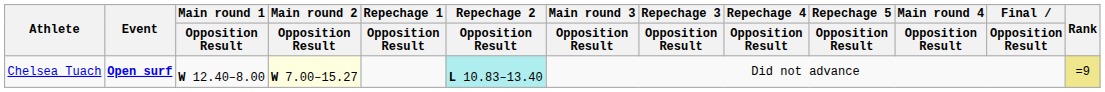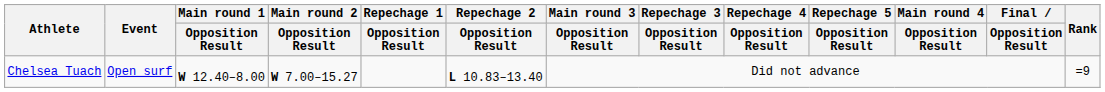(140, 72) bold -> (140, 72) normal
(314, 78) lightyellow background -> (314, 78) no background
(496, 78) paleturquoise background -> (496, 78) no background
(1083, 72) khaki background -> (1083, 72) no background
